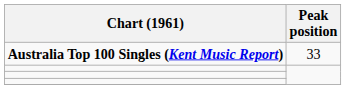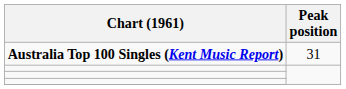(313, 53) 33 -> (313, 53) 31
